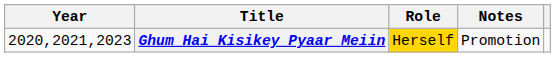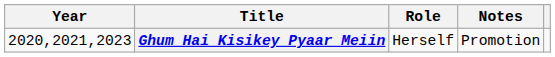(423, 40) gold background -> (423, 40) no background
